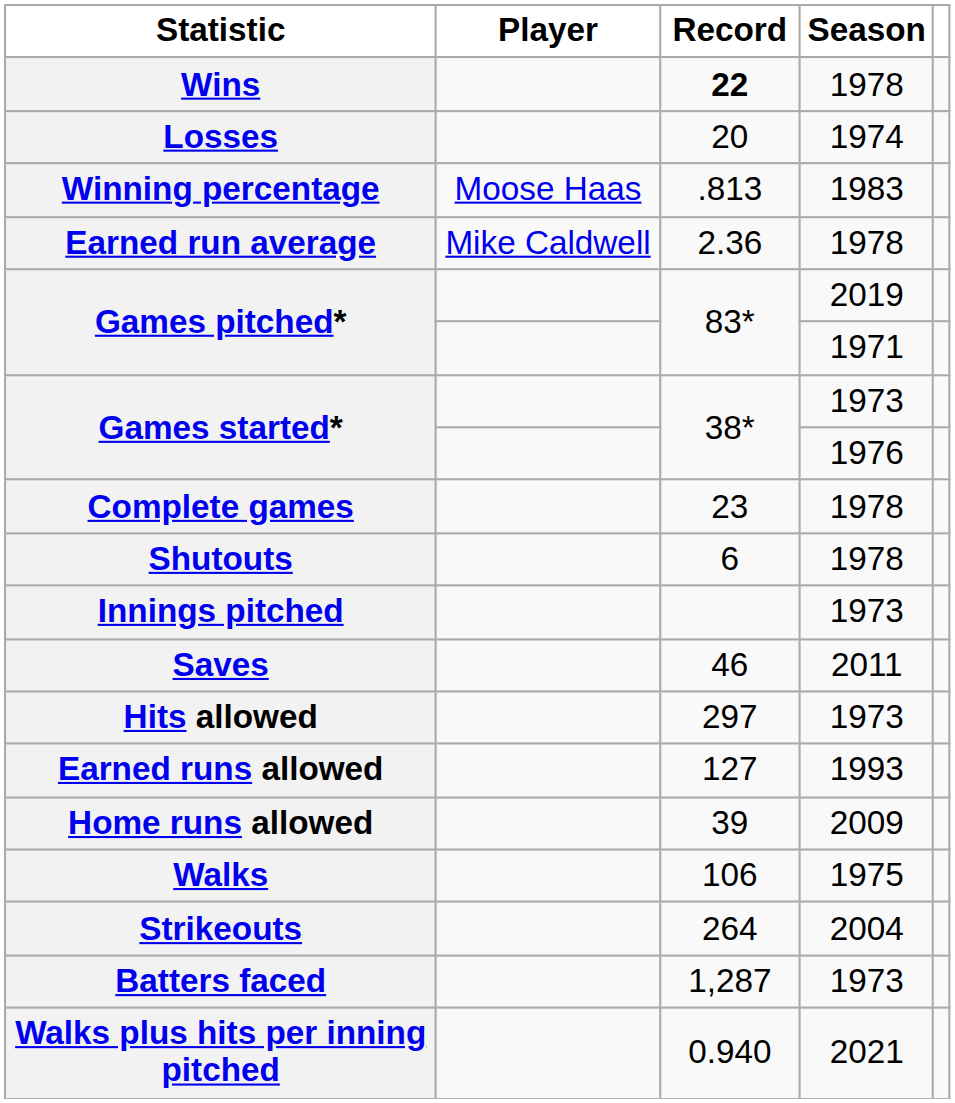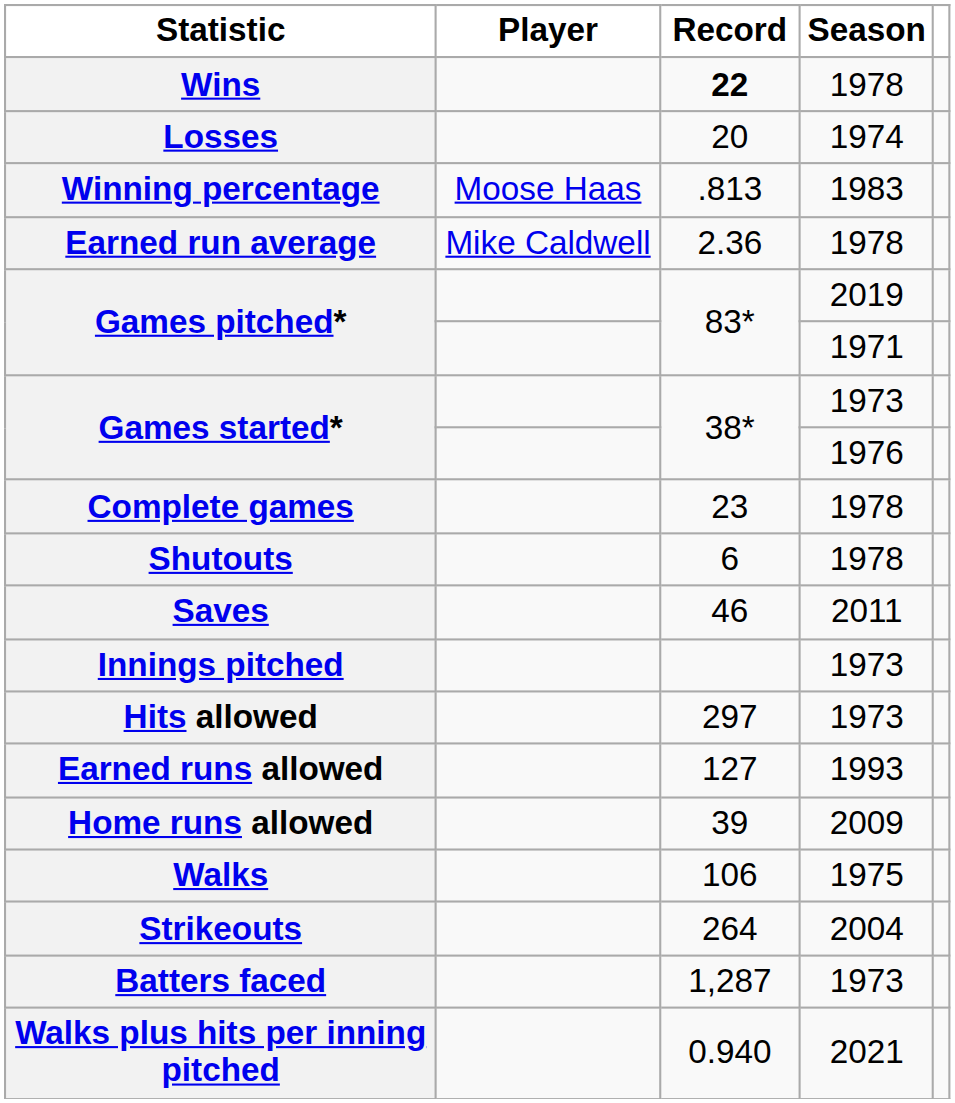rows swapped: (221, 664) <-> (221, 611)
